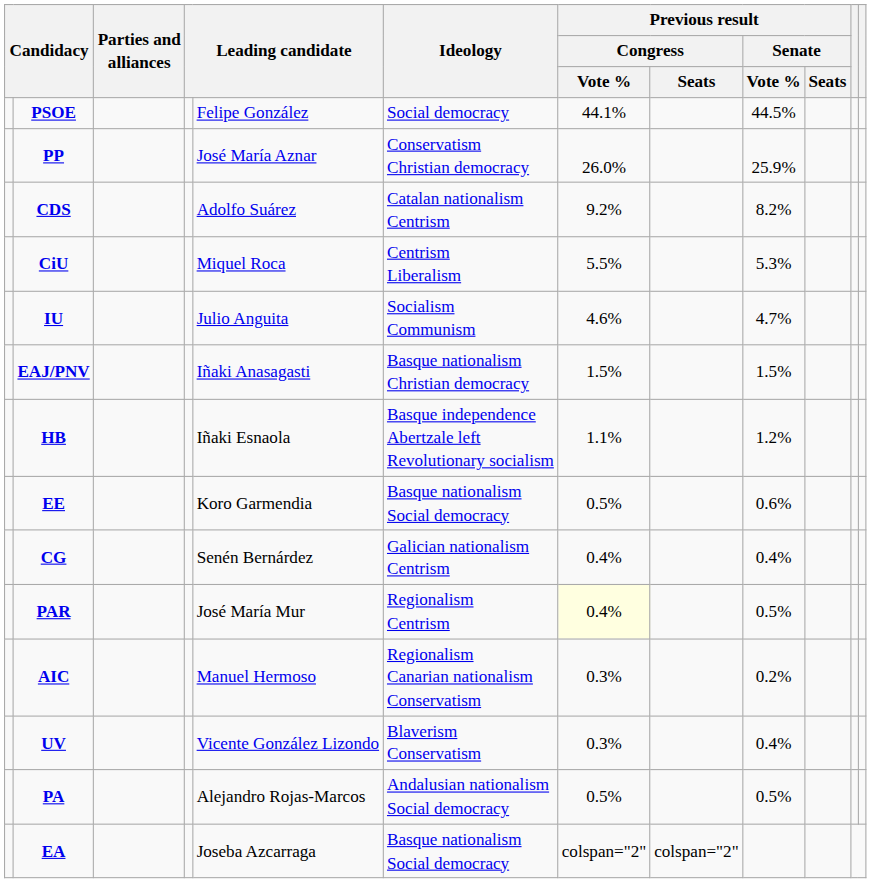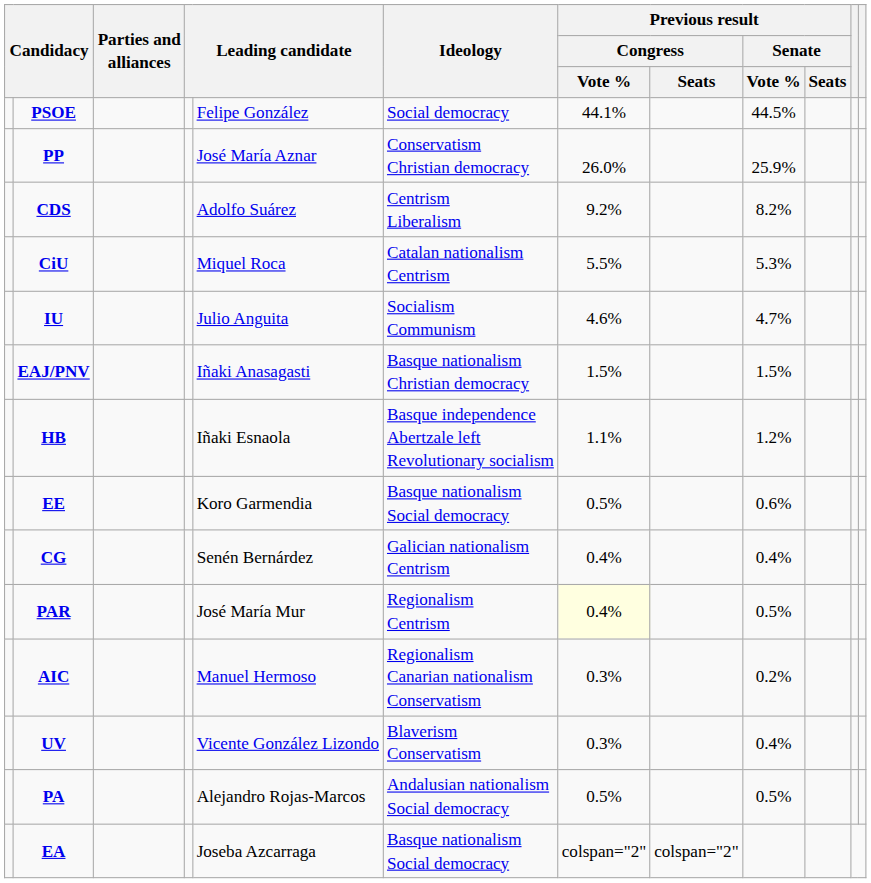(455, 209) Catalan nationalism Centrism -> (424, 209) Centrism Liberalism
(424, 263) Centrism Liberalism -> (455, 263) Catalan nationalism Centrism
